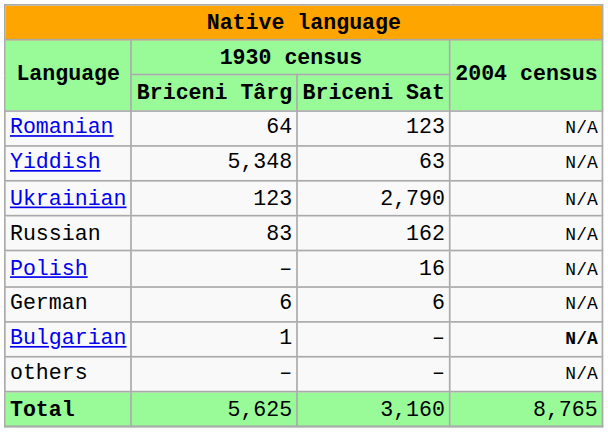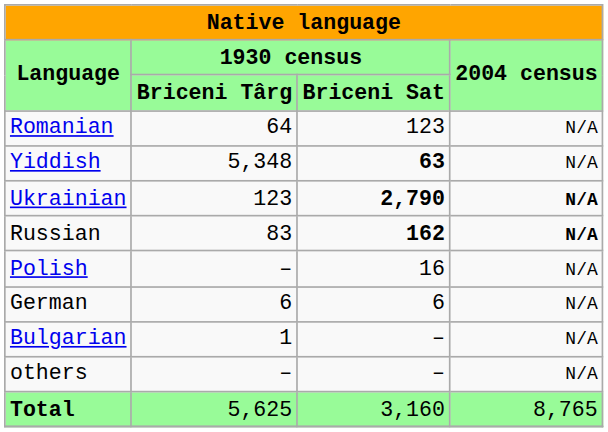(432, 163) normal -> (432, 163) bold
(413, 198) normal -> (413, 198) bold
(582, 199) normal -> (582, 198) bold
(426, 233) normal -> (426, 233) bold
(582, 234) normal -> (582, 233) bold
(582, 339) bold -> (582, 340) normal
